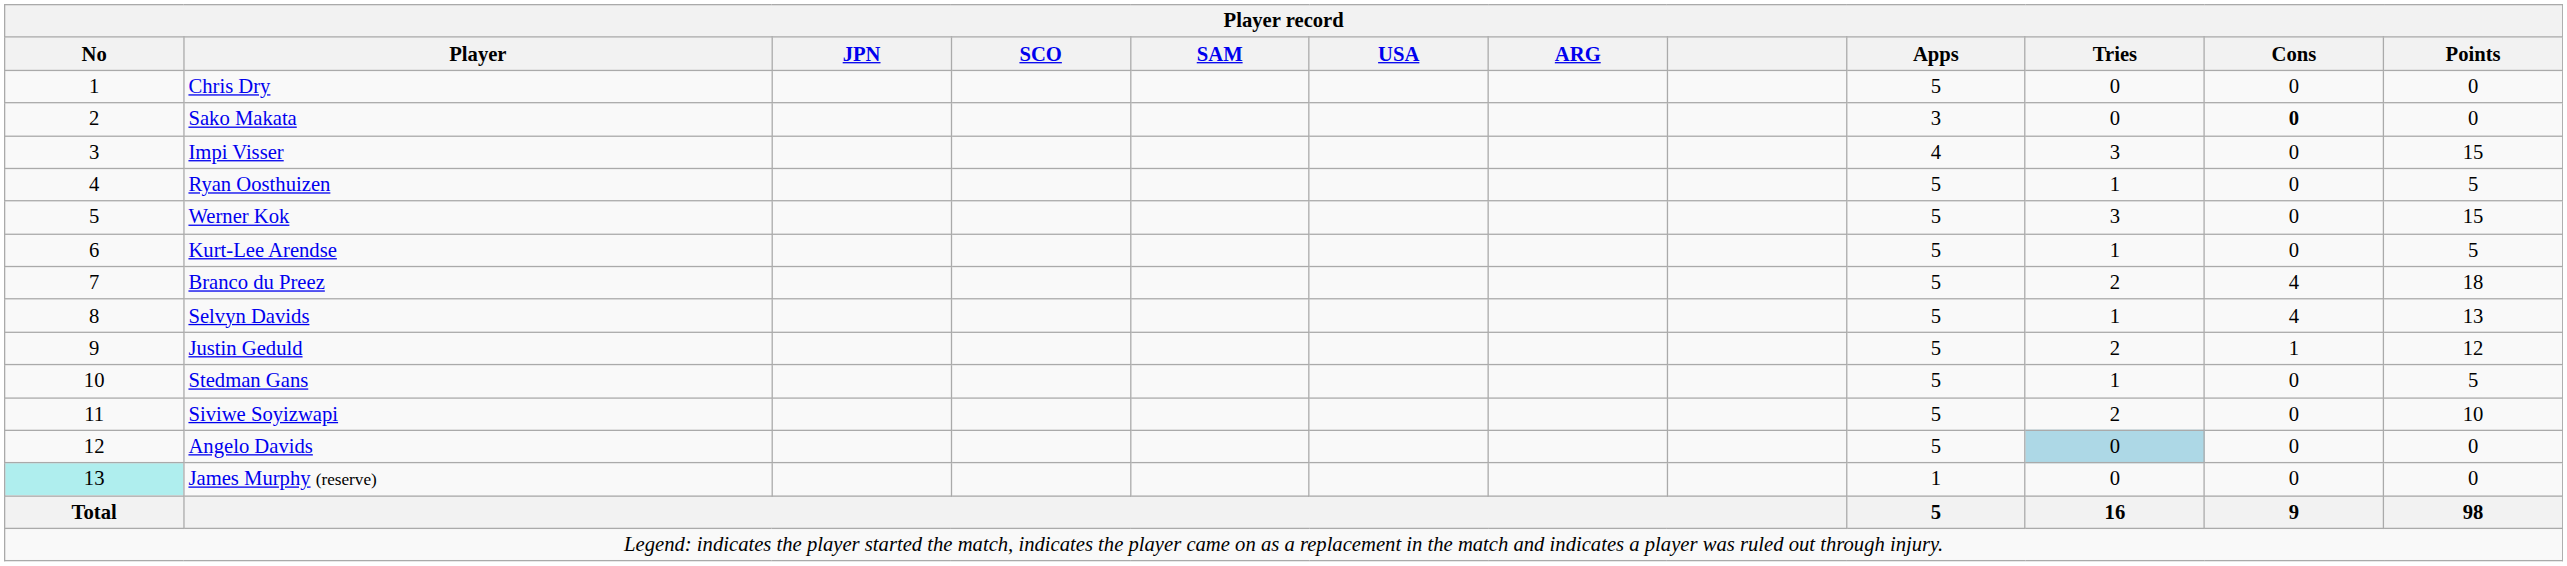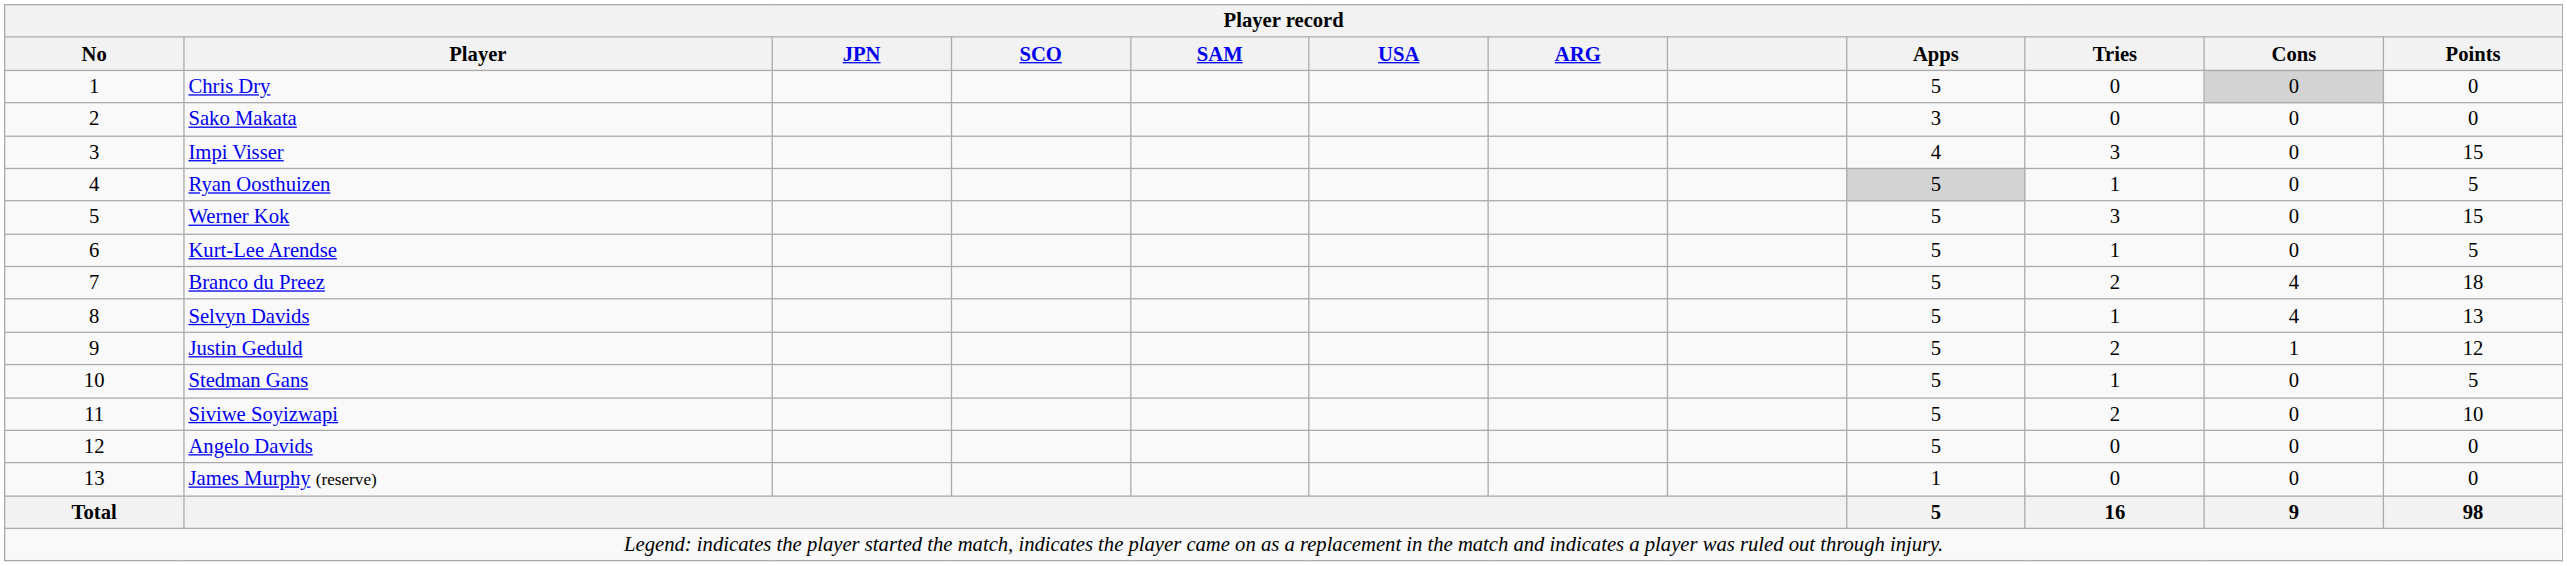(2294, 86) no background -> (2294, 86) lightgrey background
(2294, 119) bold -> (2294, 119) normal
(1936, 184) no background -> (1936, 184) lightgrey background
(2115, 446) lightblue background -> (2115, 446) no background
(94, 479) paleturquoise background -> (94, 479) no background
